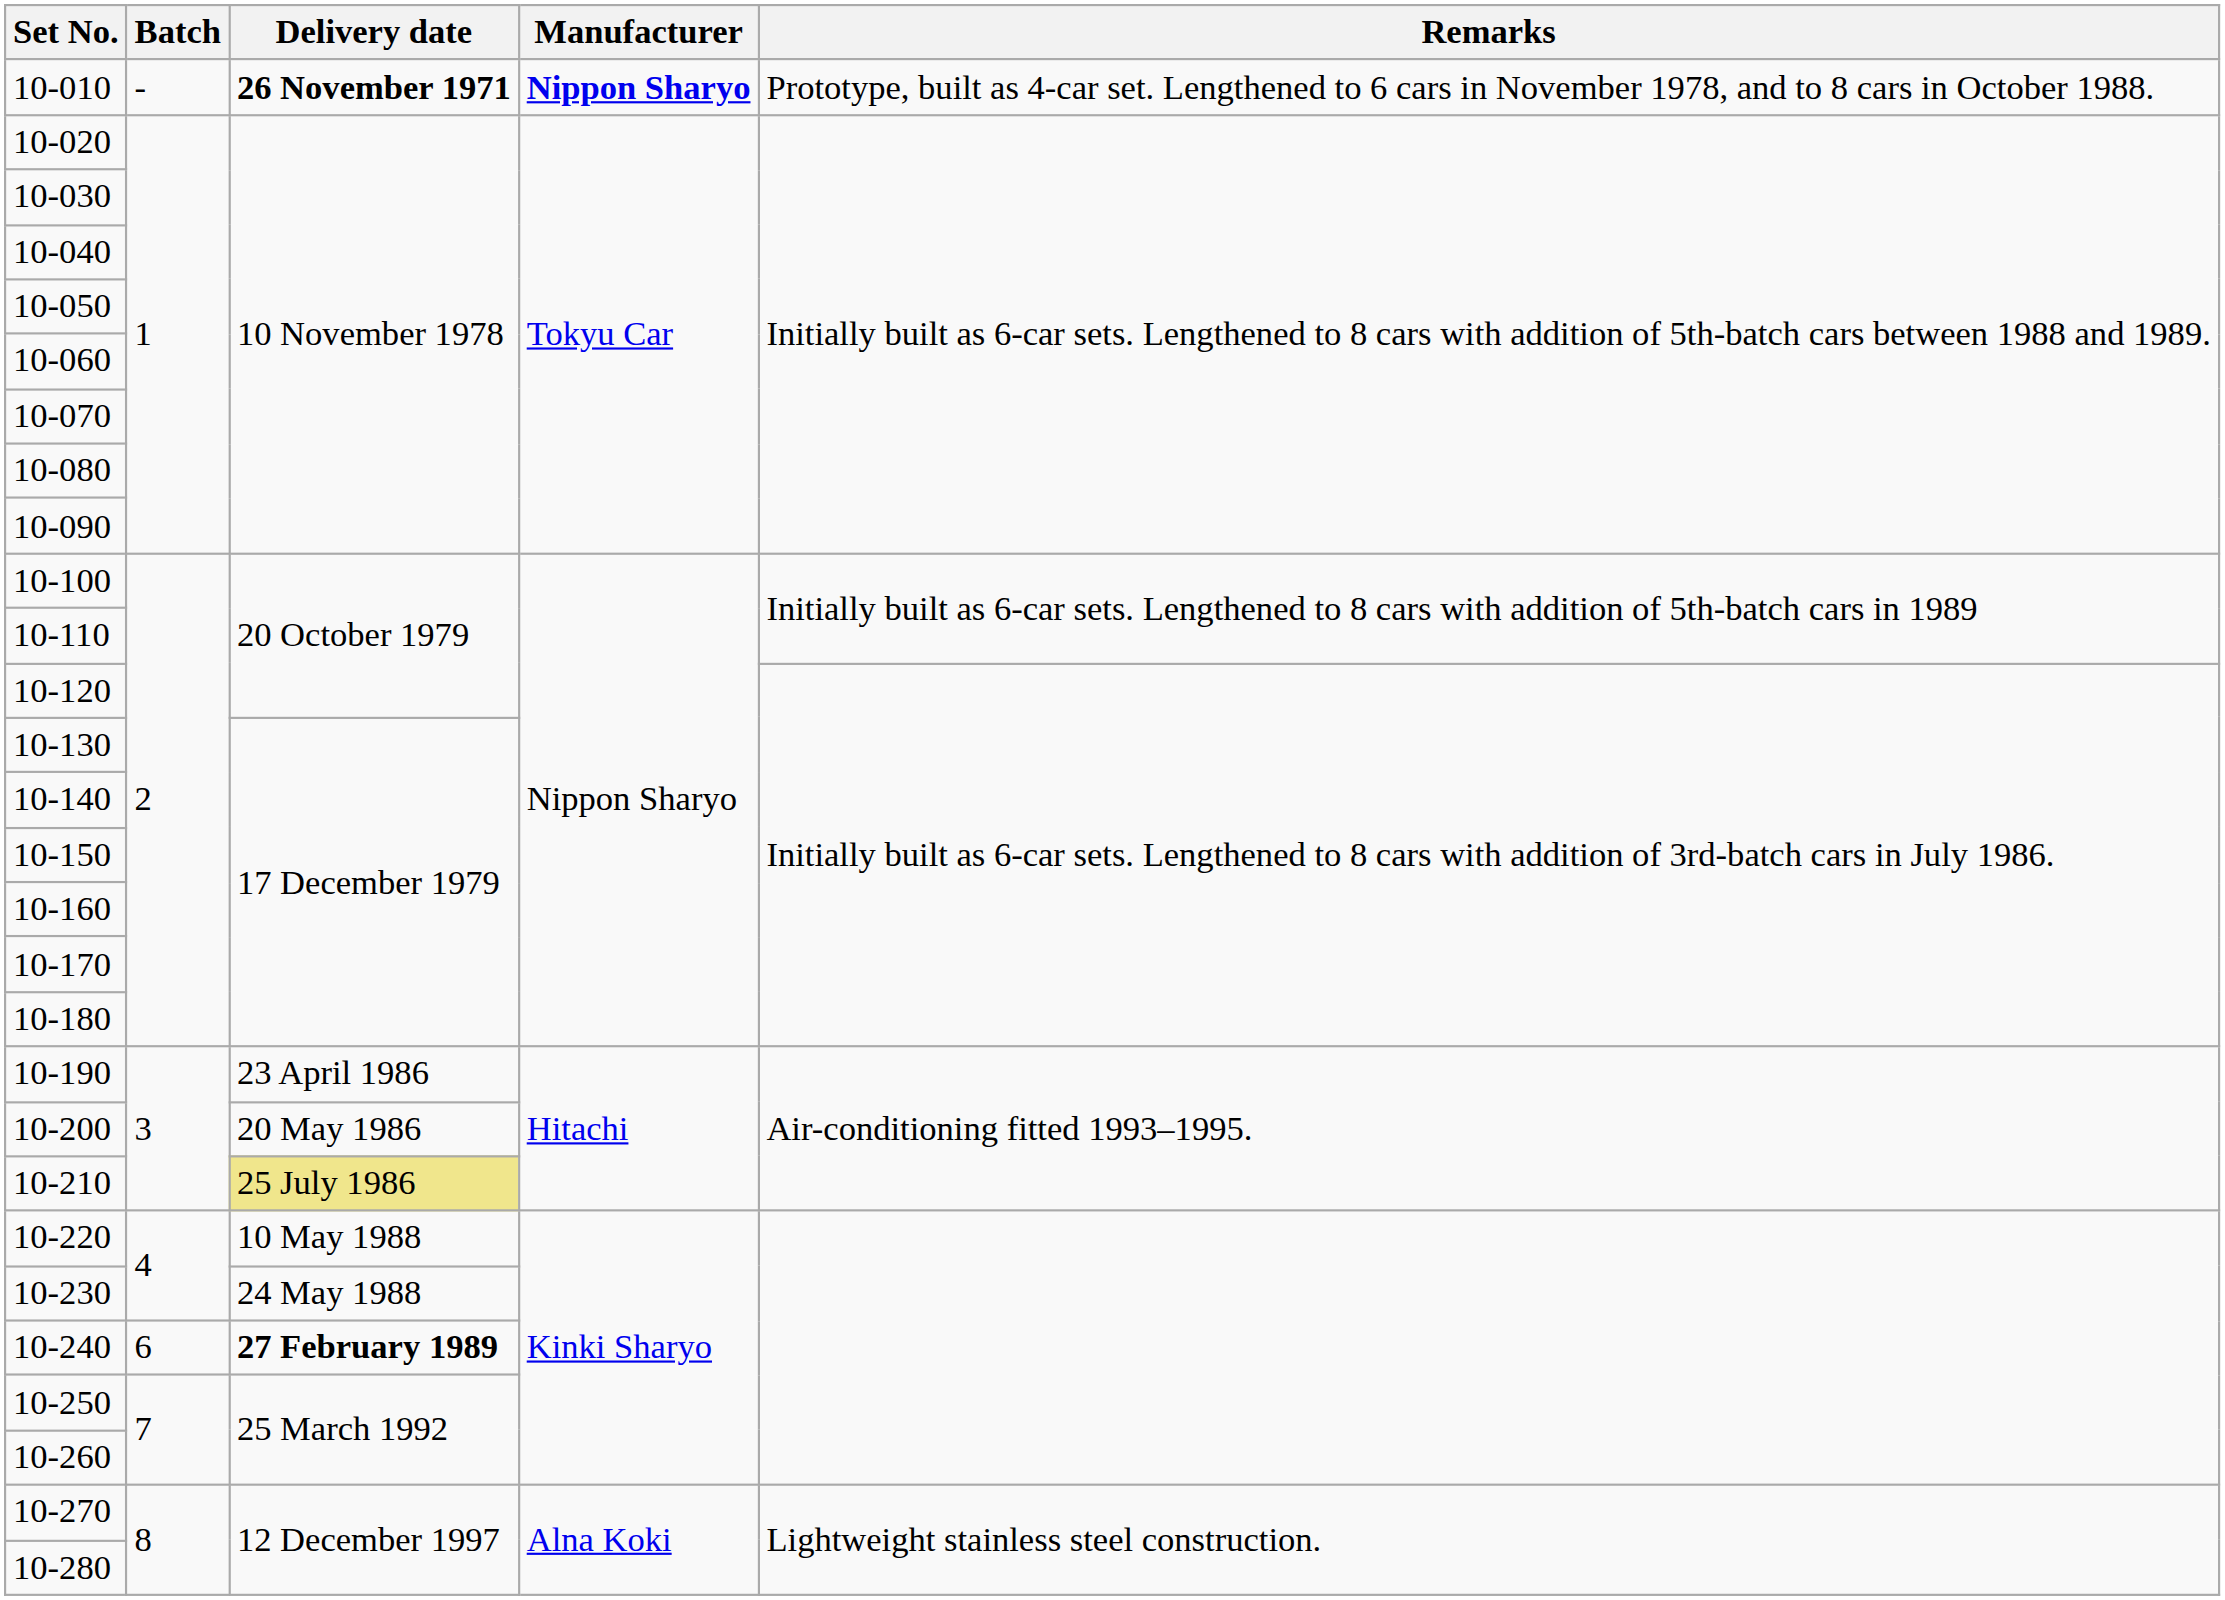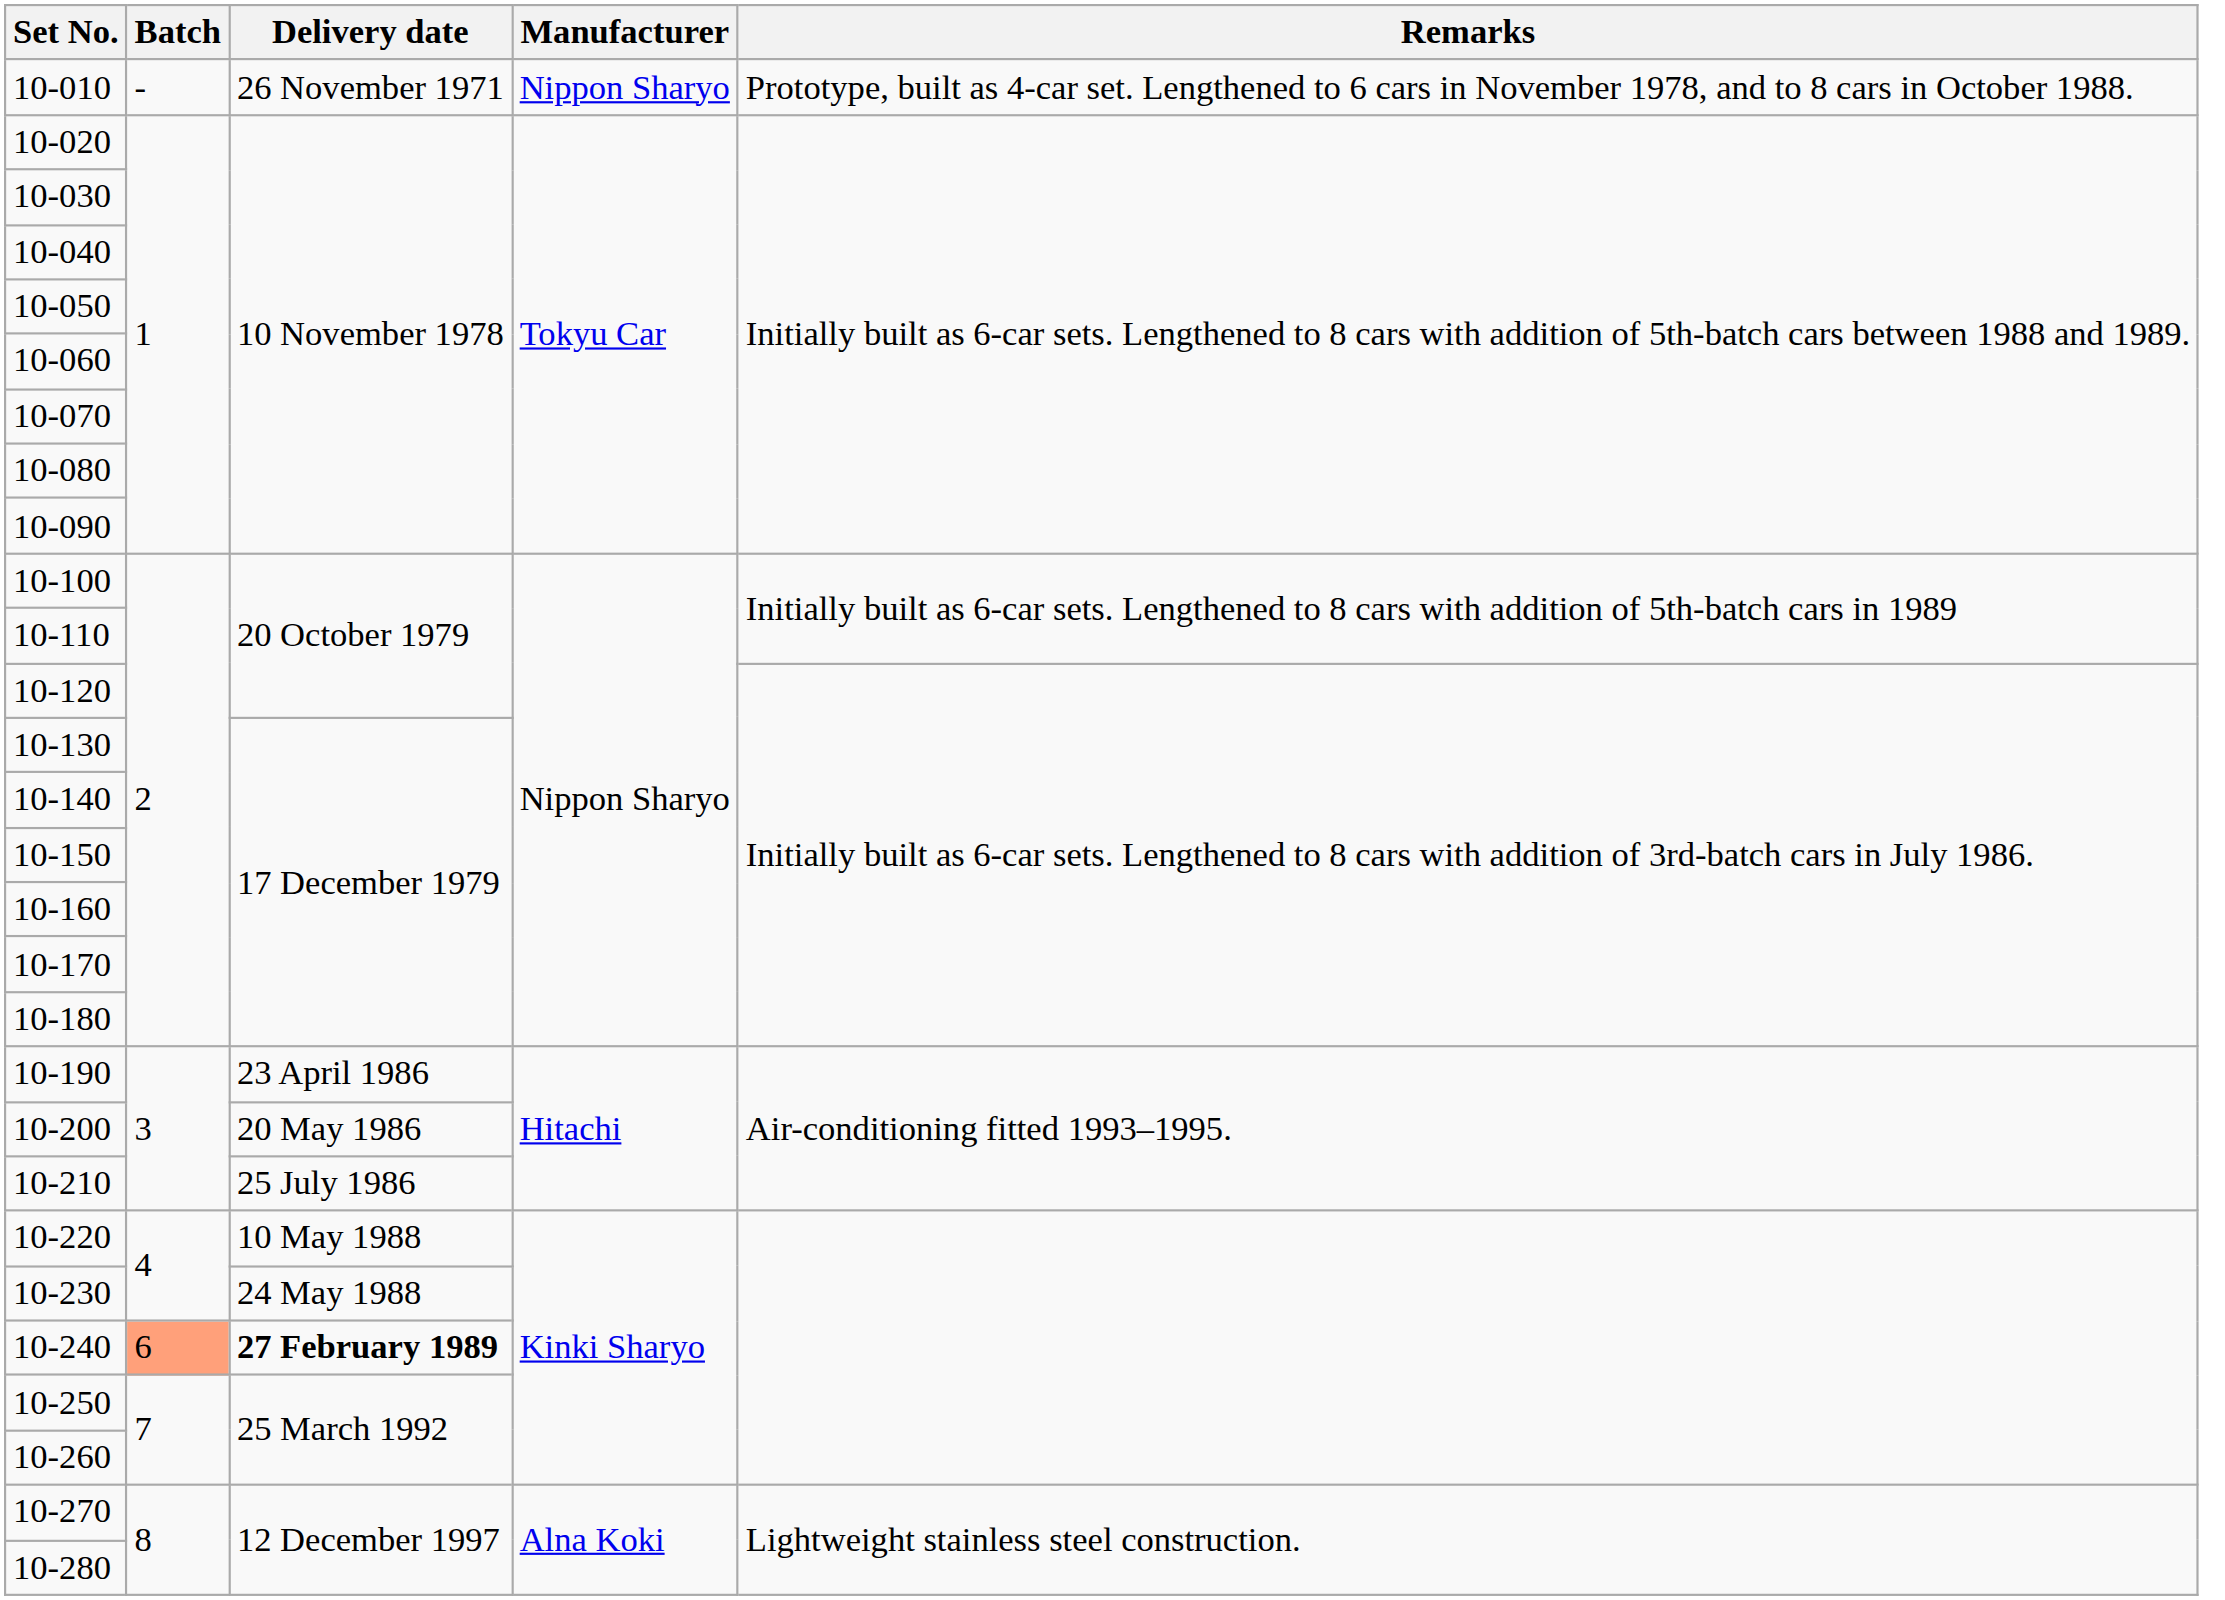(374, 86) bold -> (370, 86) normal
(639, 86) bold -> (625, 86) normal
(326, 1182) khaki background -> (326, 1182) no background
(143, 1347) no background -> (143, 1347) lightsalmon background
